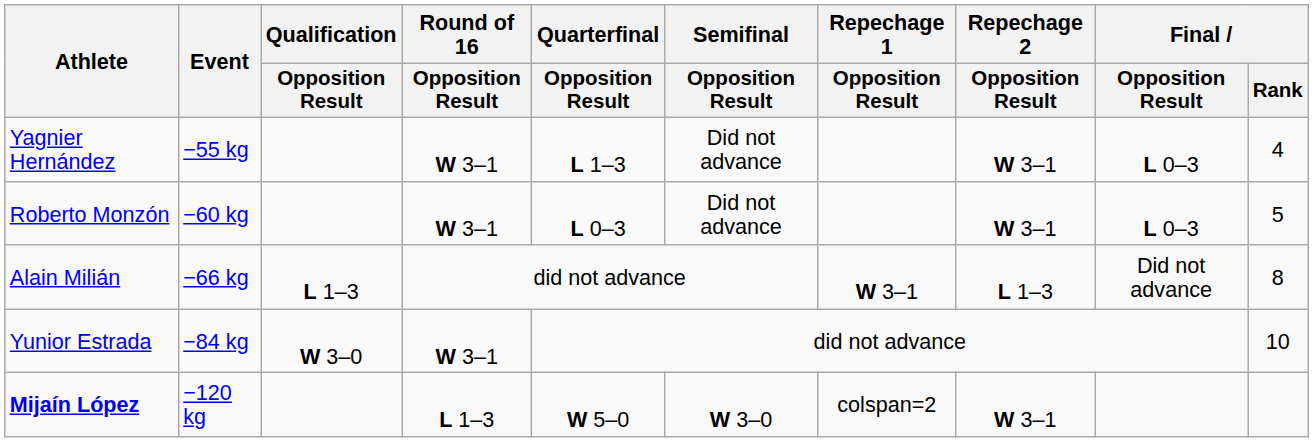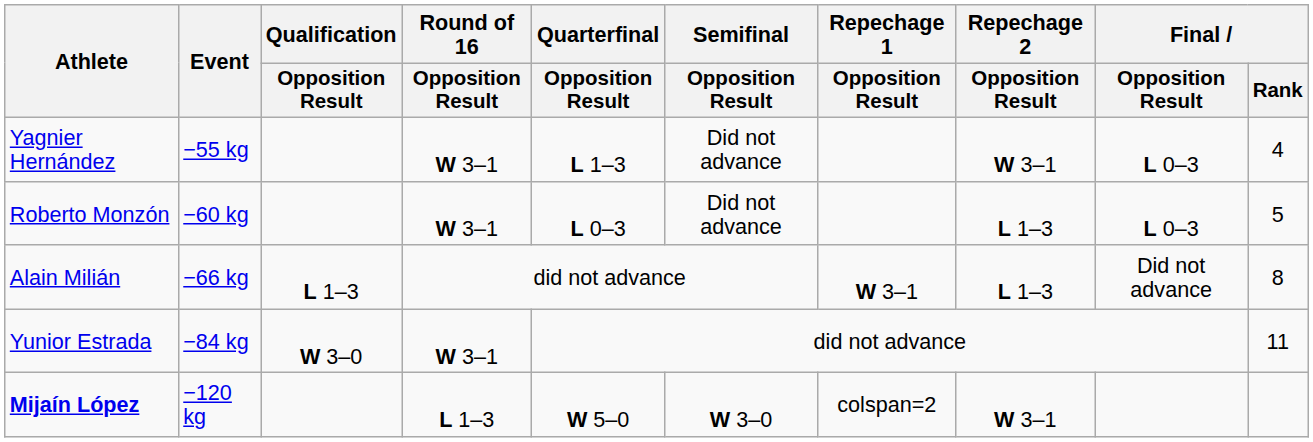(1025, 229) W 3–1 -> (1025, 229) L 1–3
(1278, 341) 10 -> (1278, 341) 11
